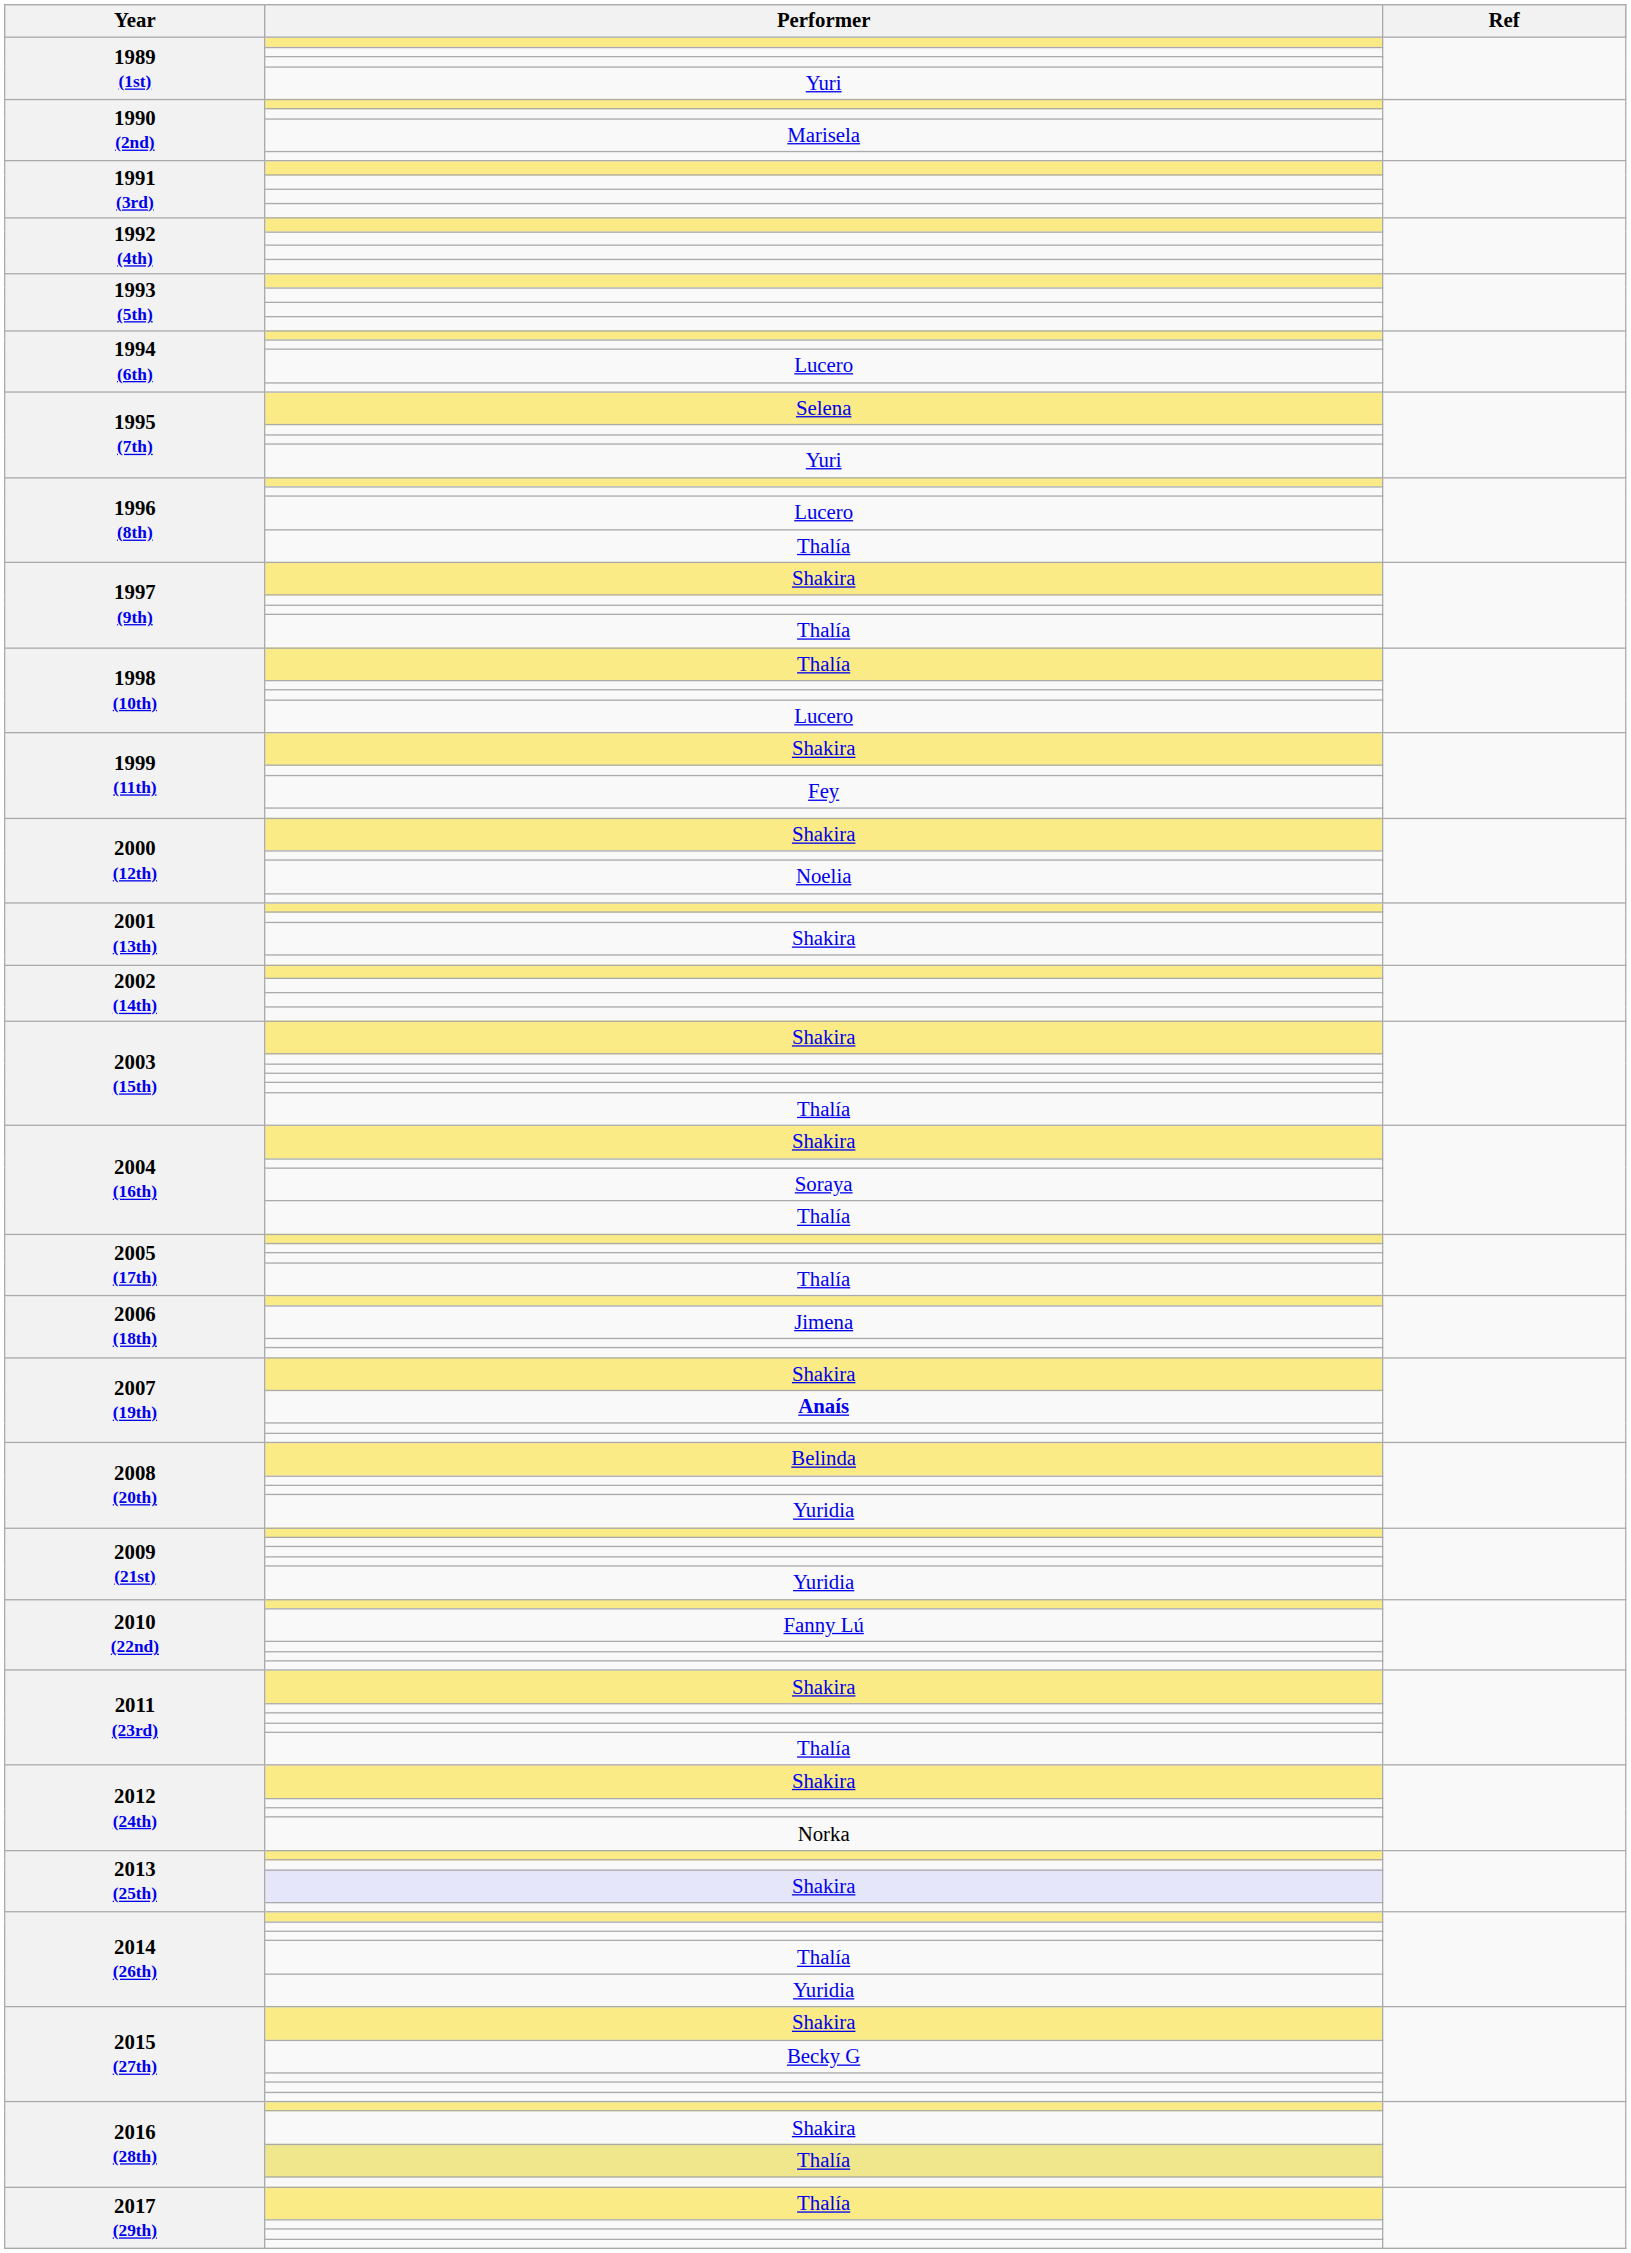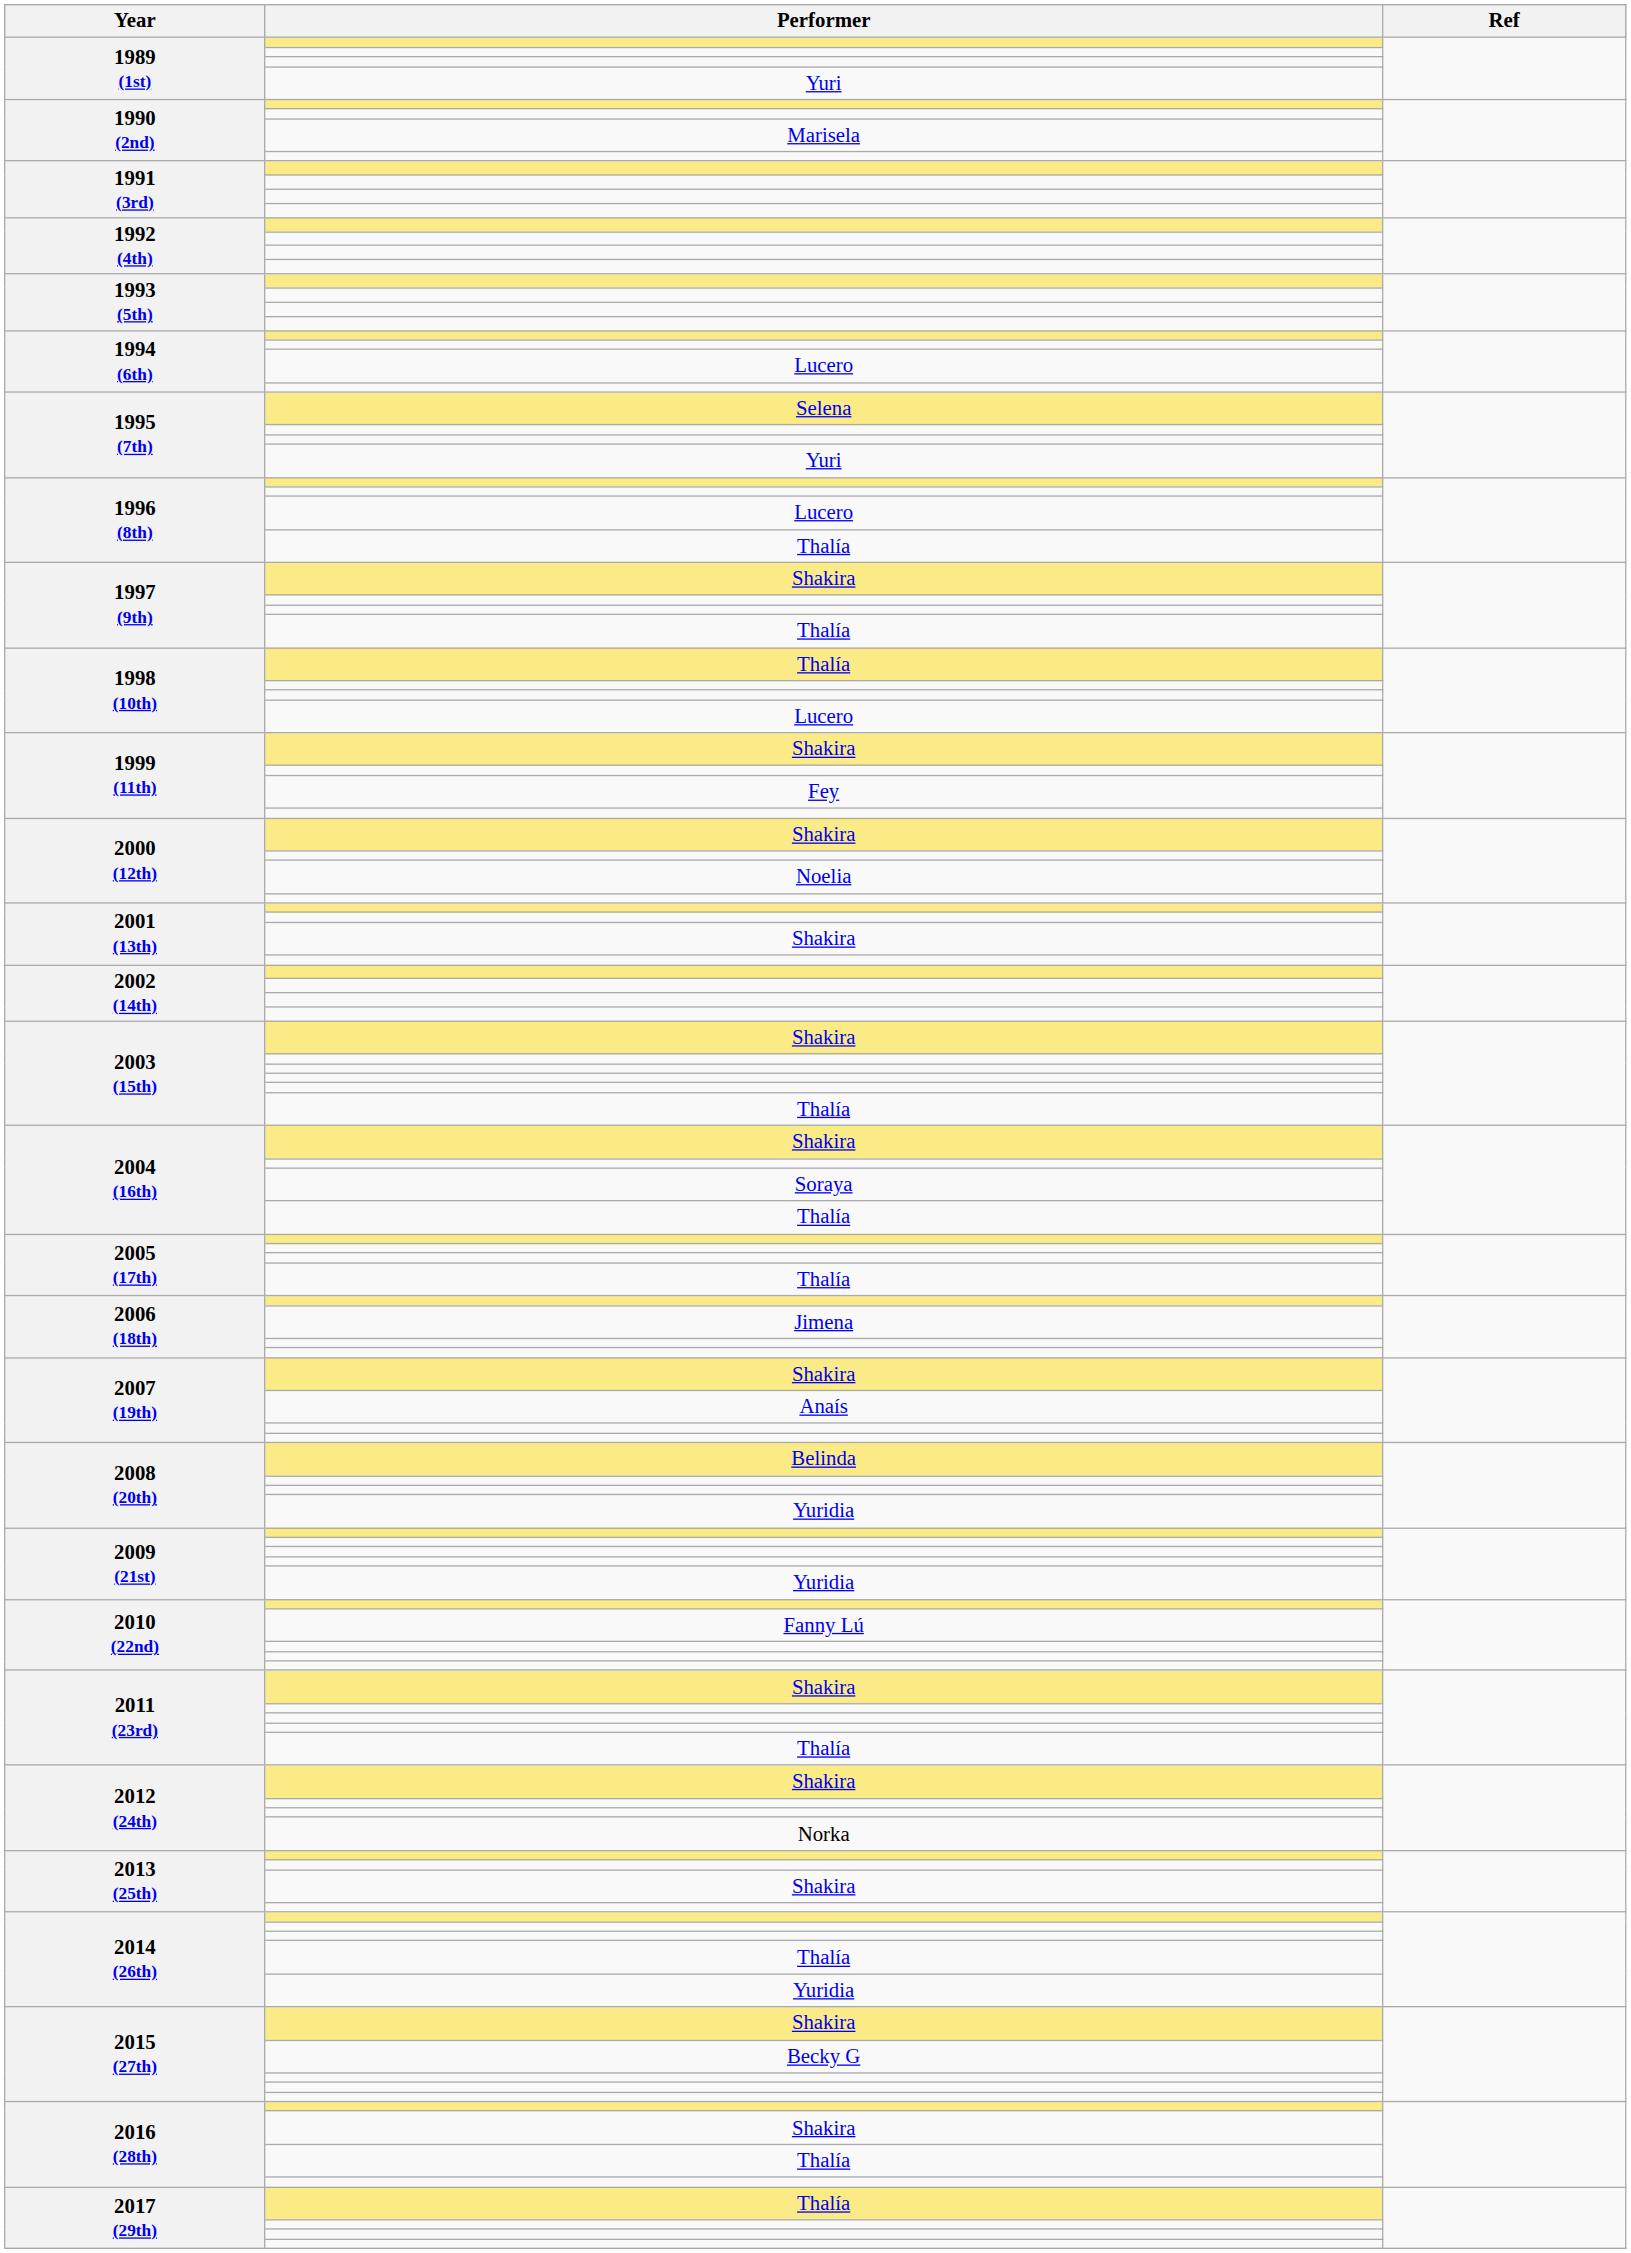(824, 1406) bold -> (824, 1406) normal
(824, 1885) lavender background -> (824, 1885) no background
(824, 2160) khaki background -> (824, 2160) no background
